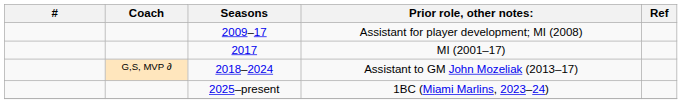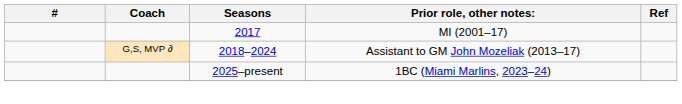- row: (471, 31)
